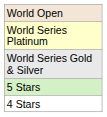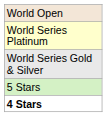(24, 104) normal -> (24, 104) bold
